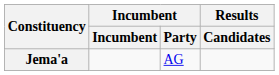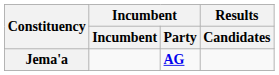(174, 59) normal -> (174, 59) bold
